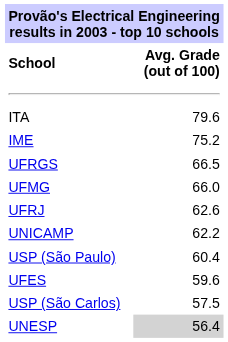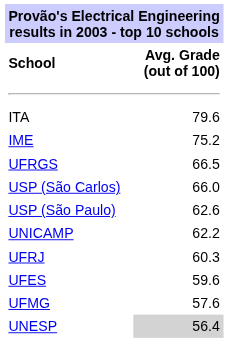(29, 187) UFMG -> (64, 187) USP (São Carlos)
(26, 210) UFRJ -> (62, 210) USP (São Paulo)
(62, 257) USP (São Paulo) -> (26, 257) UFRJ
(206, 257) 60.4 -> (206, 257) 60.3
(64, 303) USP (São Carlos) -> (29, 303) UFMG
(206, 303) 57.5 -> (206, 303) 57.6
